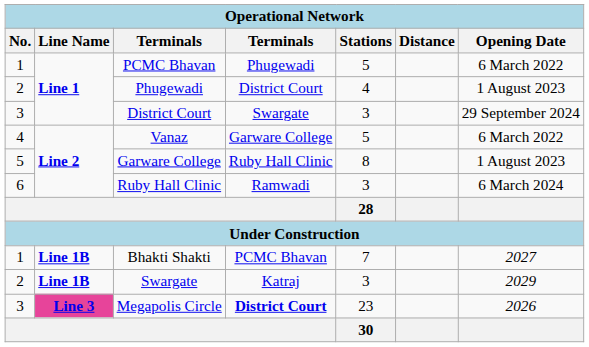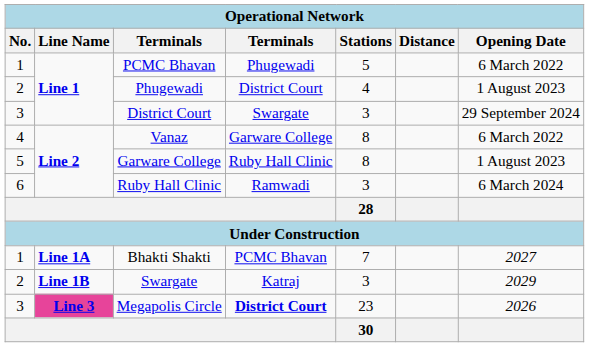(366, 137) 5 -> (366, 137) 8
(64, 257) Line 1B -> (64, 257) Line 1A
